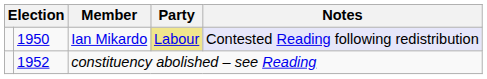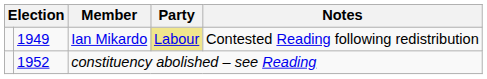(33, 39) 1950 -> (33, 39) 1949
(342, 39) lavender background -> (342, 39) no background
